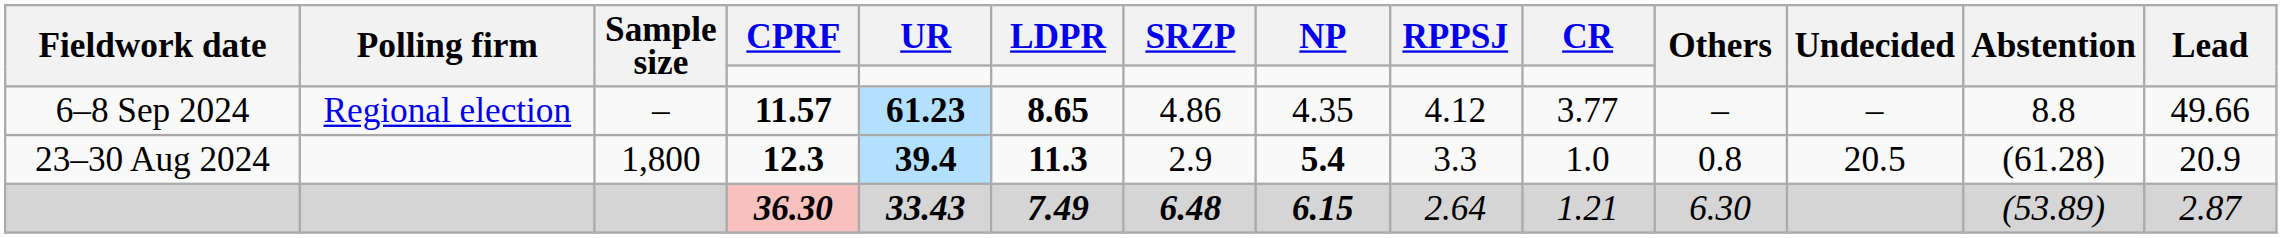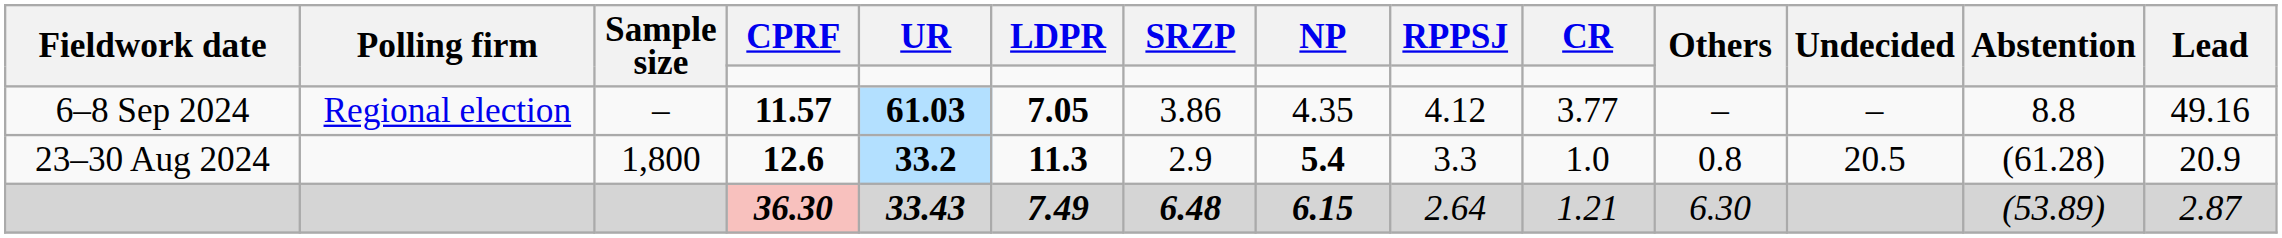(926, 110) 61.23 -> (926, 110) 61.03
(1058, 110) 8.65 -> (1058, 110) 7.05
(1190, 110) 4.86 -> (1190, 110) 3.86
(2210, 110) 49.66 -> (2210, 110) 49.16
(793, 159) 12.3 -> (793, 159) 12.6
(926, 159) 39.4 -> (926, 159) 33.2
